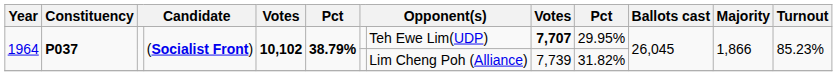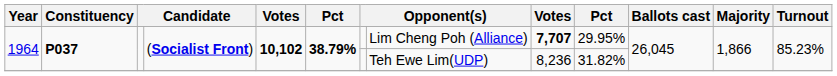(429, 38) Teh Ewe Lim(UDP) -> (448, 38) Lim Cheng Poh (Alliance)
(448, 60) Lim Cheng Poh (Alliance) -> (429, 60) Teh Ewe Lim(UDP)
(554, 60) 7,739 -> (554, 60) 8,236
